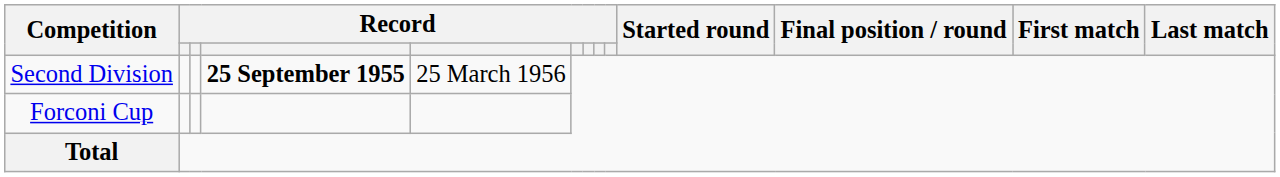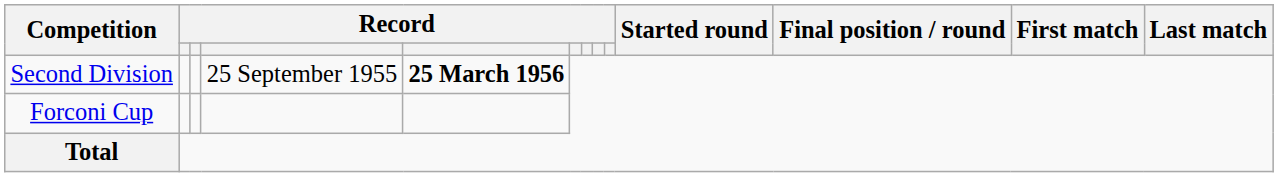(306, 74) bold -> (302, 74) normal
(491, 74) normal -> (486, 74) bold
